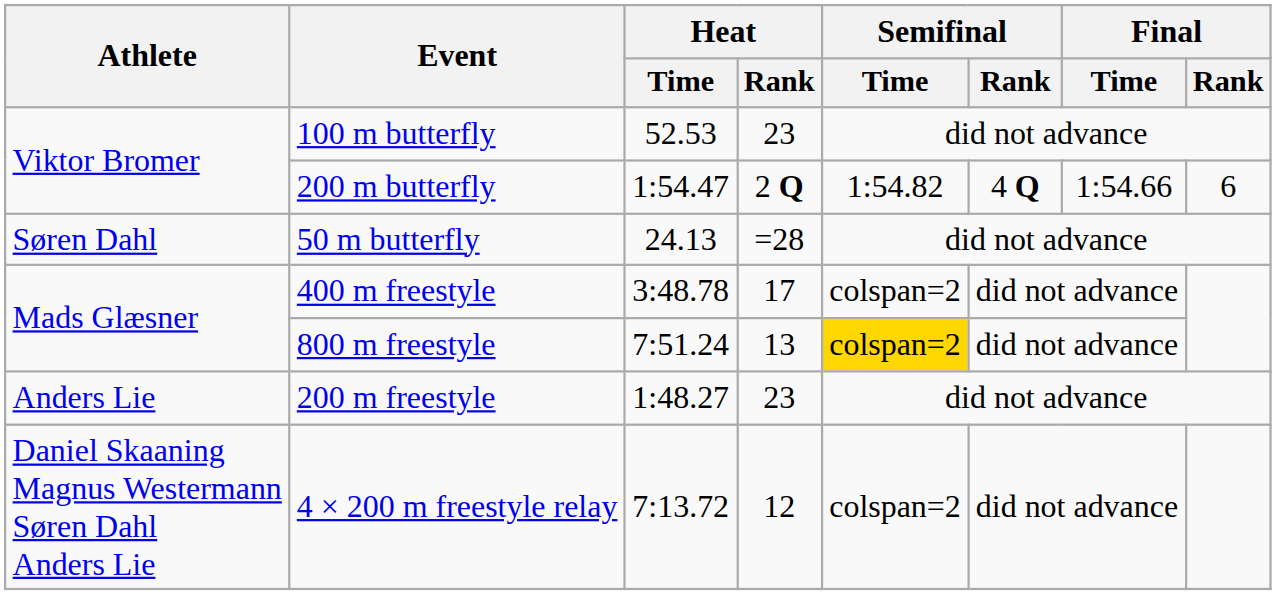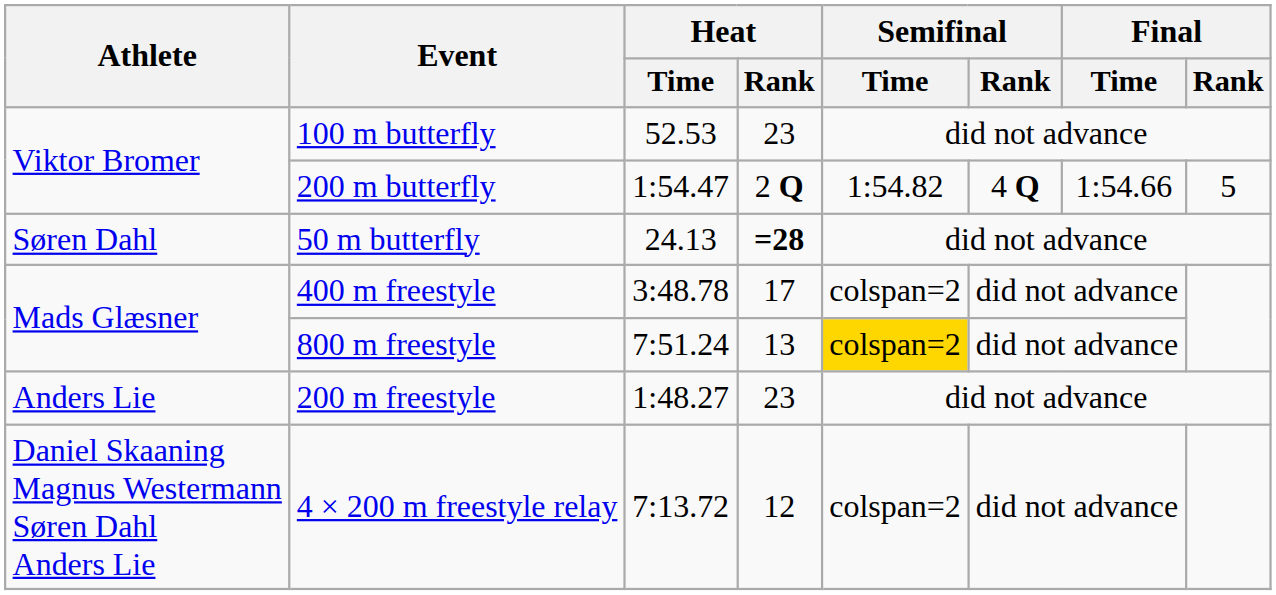(1228, 186) 6 -> (1228, 186) 5
(779, 239) normal -> (779, 239) bold
